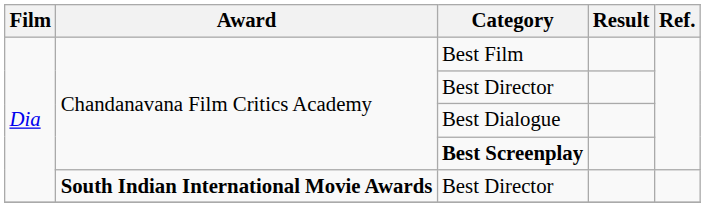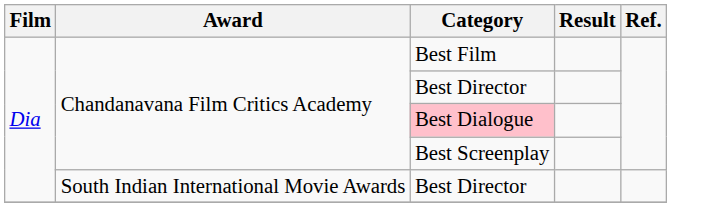(501, 119) no background -> (474, 119) pink background
(513, 152) bold -> (482, 152) normal
(247, 185) bold -> (233, 185) normal
